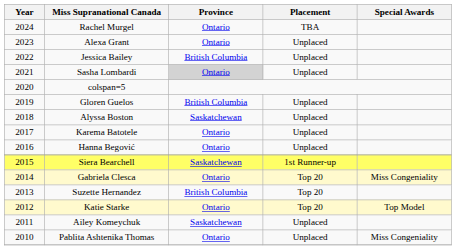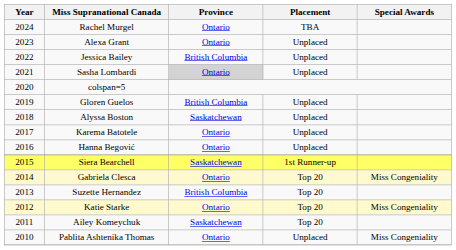(404, 207) Top Model -> (404, 207) Miss Congeniality
(310, 222) Unplaced -> (310, 222) Top 20
